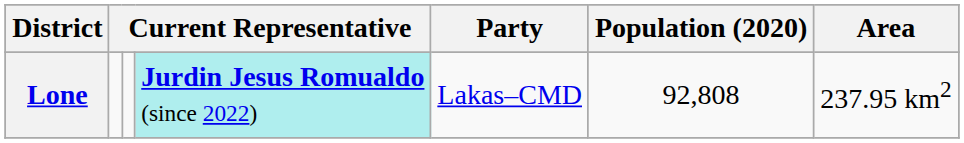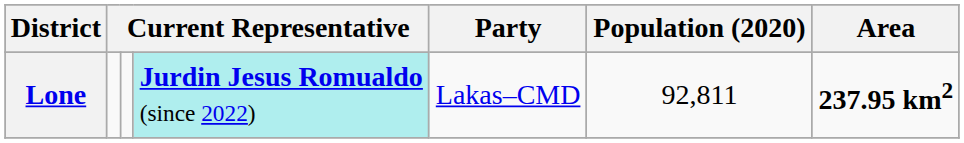(701, 94) 92,808 -> (700, 94) 92,811
(886, 95) normal -> (886, 95) bold
